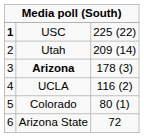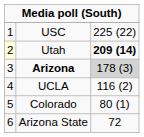(10, 31) bold -> (10, 31) normal
(10, 50) no background -> (10, 50) lightyellow background
(115, 50) normal -> (115, 50) bold
(115, 68) no background -> (115, 68) lightgrey background
